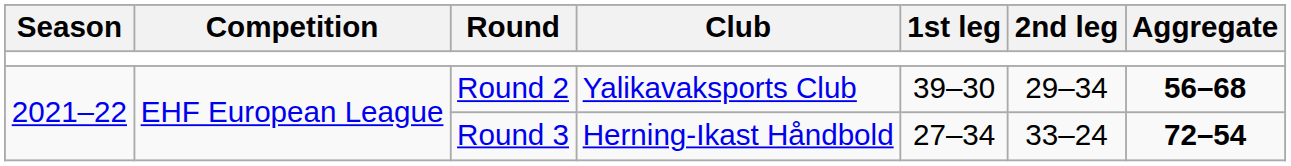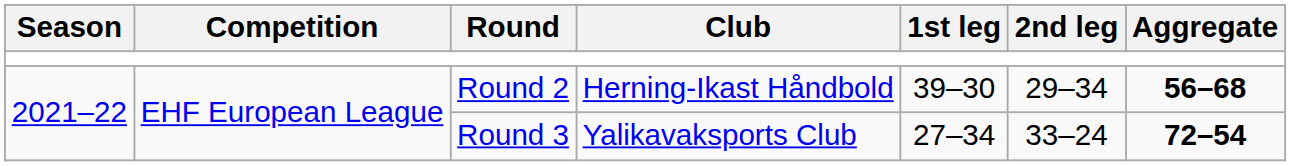(720, 88) Yalikavaksports Club -> (738, 88) Herning-Ikast Håndbold
(738, 135) Herning-Ikast Håndbold -> (720, 135) Yalikavaksports Club
